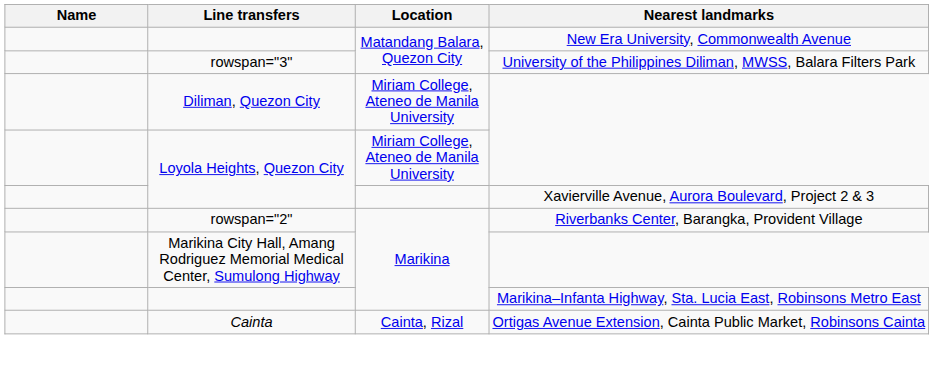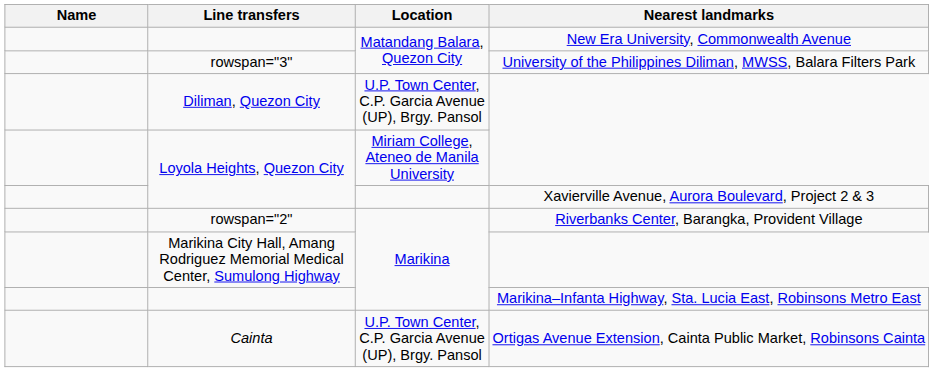(422, 101) Miriam College, Ateneo de Manila University -> (422, 101) U.P. Town Center, C.P. Garcia Avenue (UP), Brgy. Pansol
(422, 322) Cainta, Rizal -> (422, 338) U.P. Town Center, C.P. Garcia Avenue (UP), Brgy. Pansol
